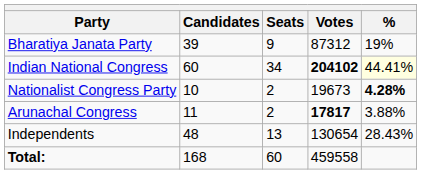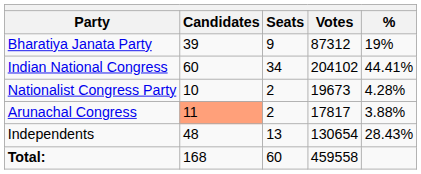(335, 67) bold -> (335, 67) normal
(389, 67) lightyellow background -> (389, 67) no background
(385, 90) bold -> (385, 90) normal
(190, 112) no background -> (190, 112) lightsalmon background
(331, 112) bold -> (331, 112) normal
